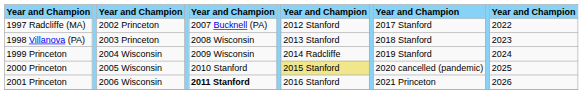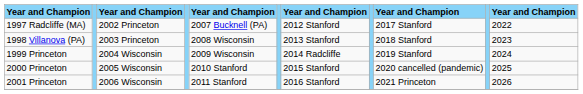(311, 68) khaki background -> (311, 68) no background
(220, 82) bold -> (219, 82) normal
